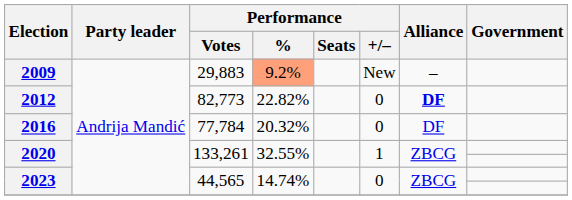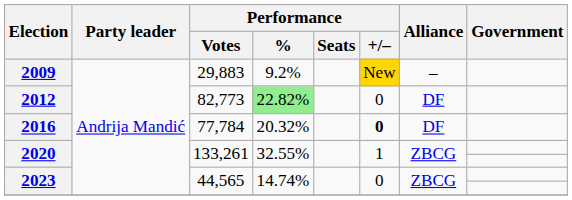(283, 72) lightsalmon background -> (283, 72) no background
(379, 72) no background -> (379, 72) gold background
(283, 99) no background -> (283, 99) lightgreen background
(433, 99) bold -> (433, 99) normal
(379, 126) normal -> (379, 126) bold
